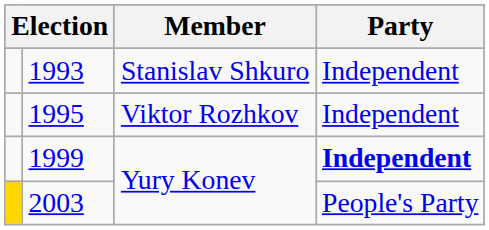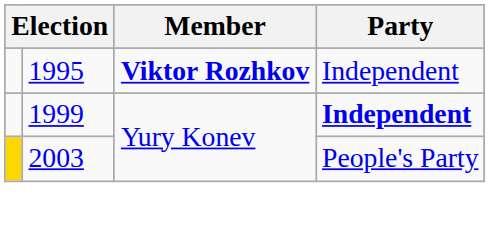- row: (56, 70)
(210, 114) normal -> (215, 70) bold
